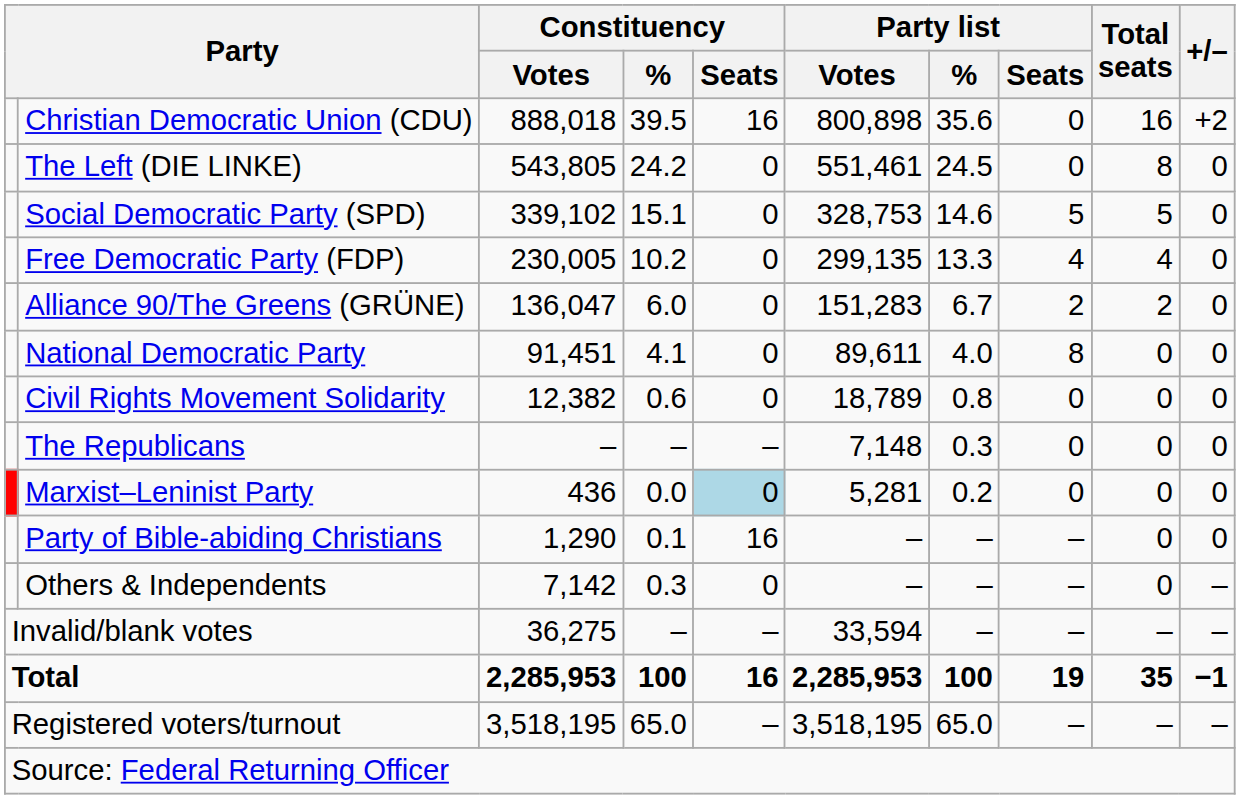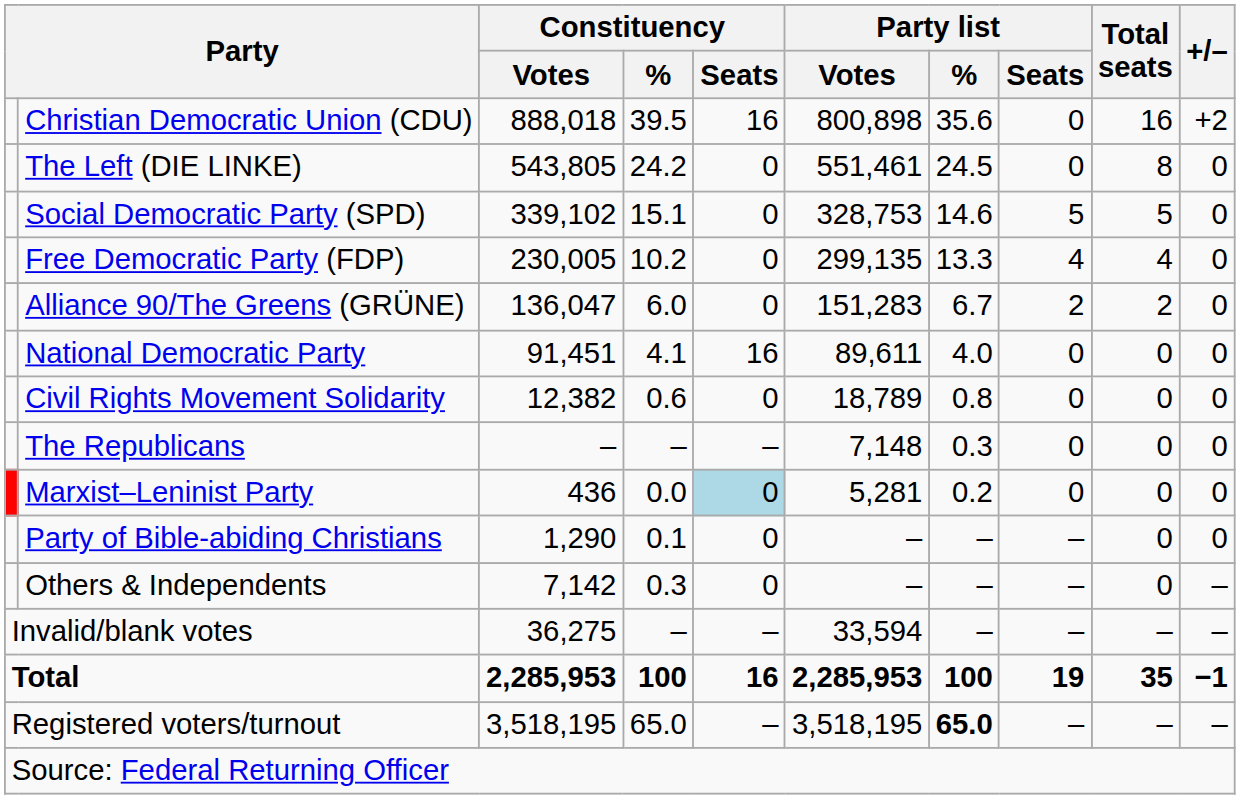(770, 352) 0 -> (762, 352) 16
(1076, 352) 8 -> (1076, 352) 0
(762, 538) 16 -> (770, 538) 0
(964, 724) normal -> (964, 724) bold
